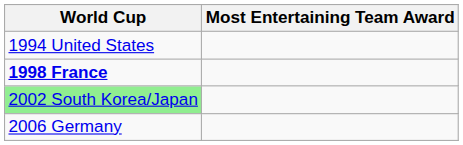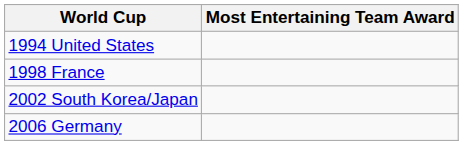(58, 72) bold -> (57, 72) normal
(103, 99) lightgreen background -> (103, 99) no background
